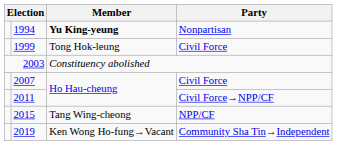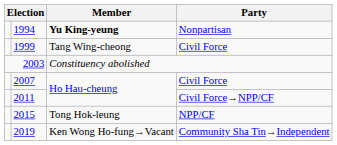(84, 47) Tong Hok-leung -> (90, 47) Tang Wing-cheong
(90, 115) Tang Wing-cheong -> (84, 115) Tong Hok-leung
